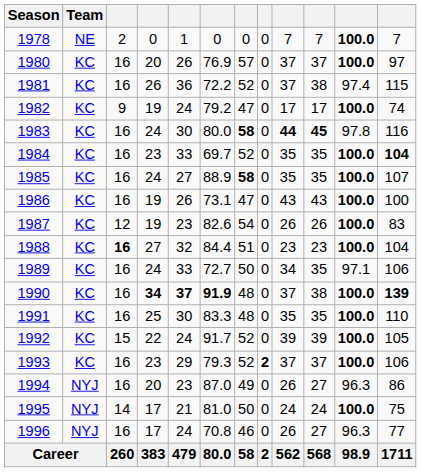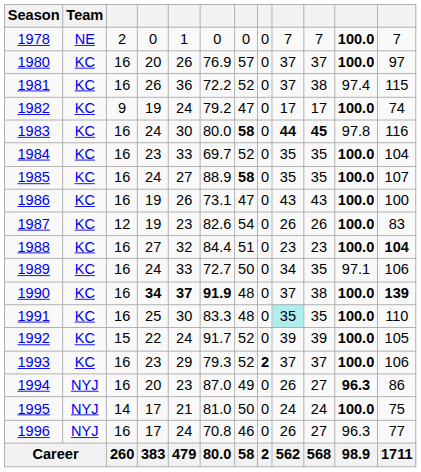(397, 154) bold -> (397, 154) normal
(122, 246) bold -> (122, 246) normal
(397, 246) normal -> (397, 246) bold
(288, 316) no background -> (288, 316) paleturquoise background
(356, 385) normal -> (356, 385) bold
